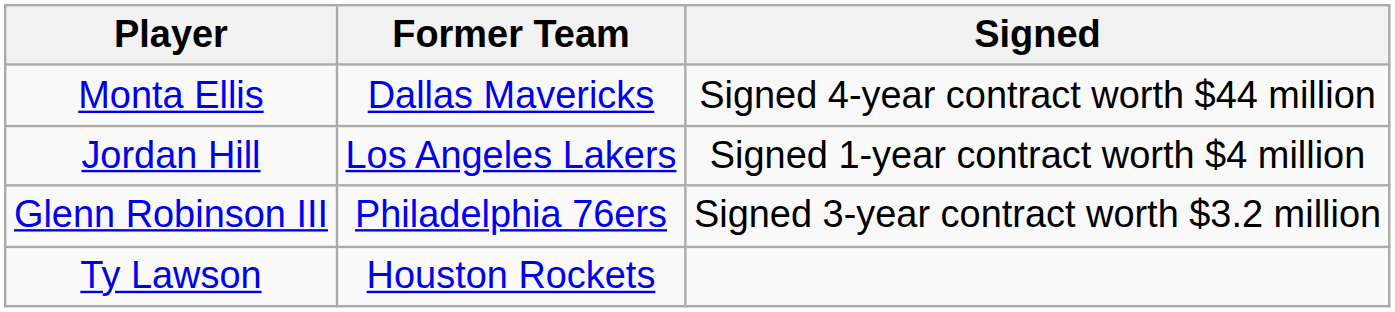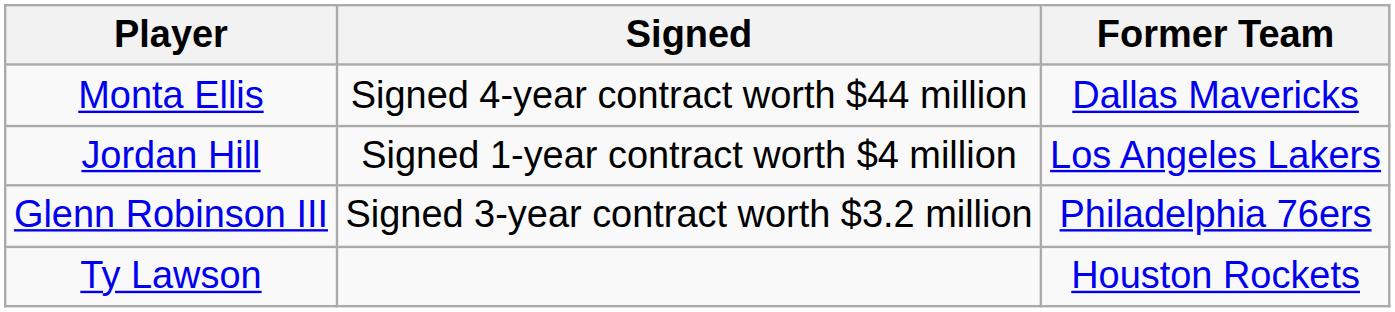columns swapped: (1038, 34) <-> (511, 34)
